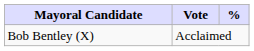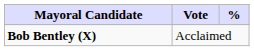(51, 35) normal -> (52, 35) bold
